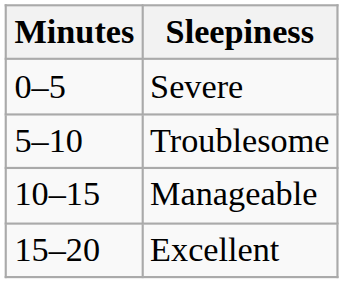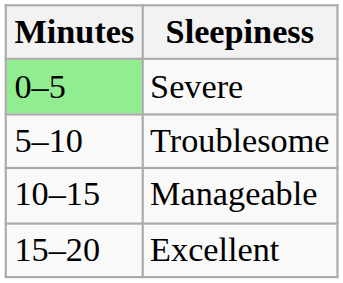(40, 86) no background -> (40, 86) lightgreen background
